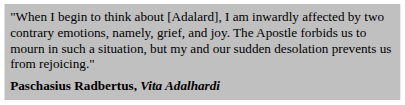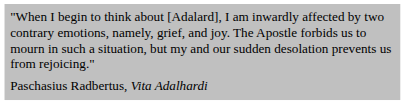(115, 86) bold -> (109, 86) normal
